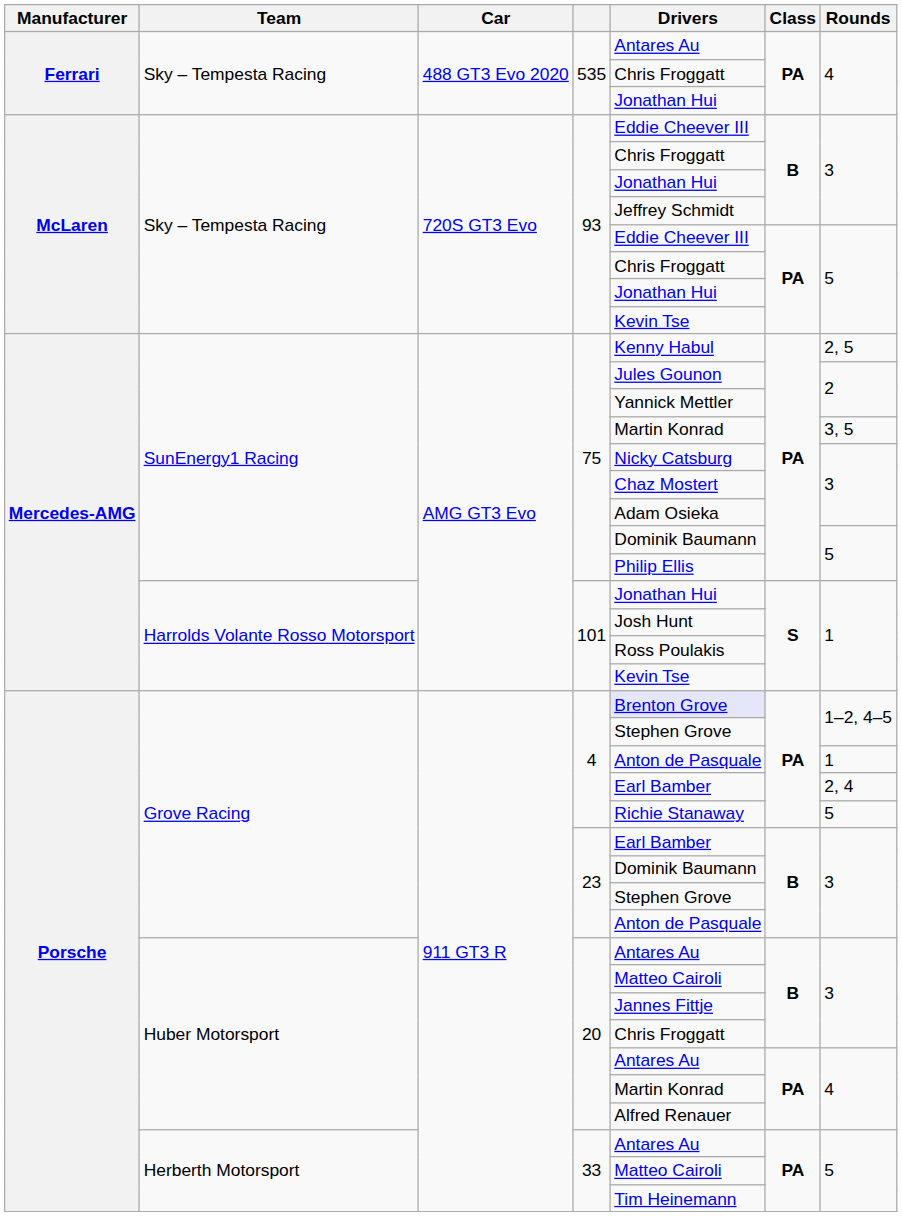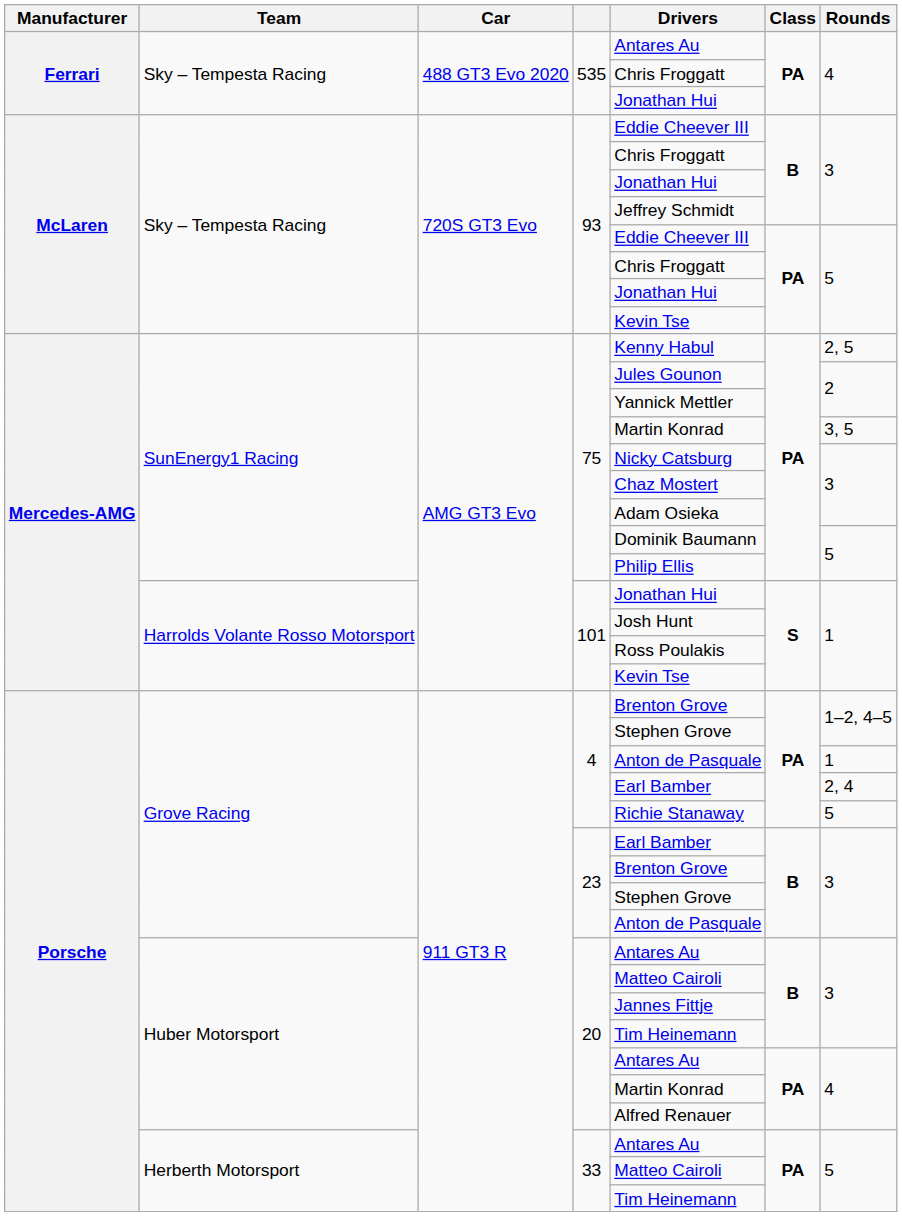(671, 704) lavender background -> (671, 704) no background
(685, 869) Dominik Baumann -> (671, 869) Brenton Grove
(669, 1033) Chris Froggatt -> (675, 1033) Tim Heinemann
